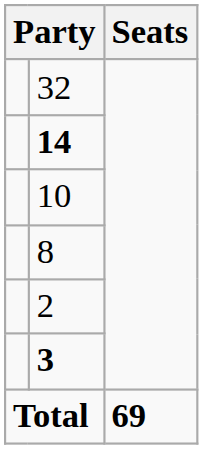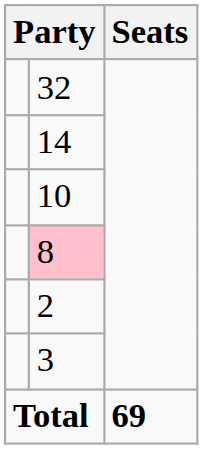(54, 141) bold -> (54, 141) normal
(45, 251) no background -> (45, 251) pink background
(45, 360) bold -> (45, 360) normal
